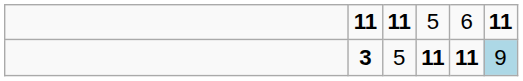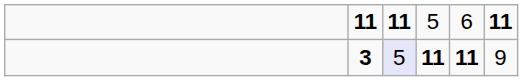(399, 57) no background -> (399, 57) lavender background
(501, 57) lightblue background -> (501, 57) no background
